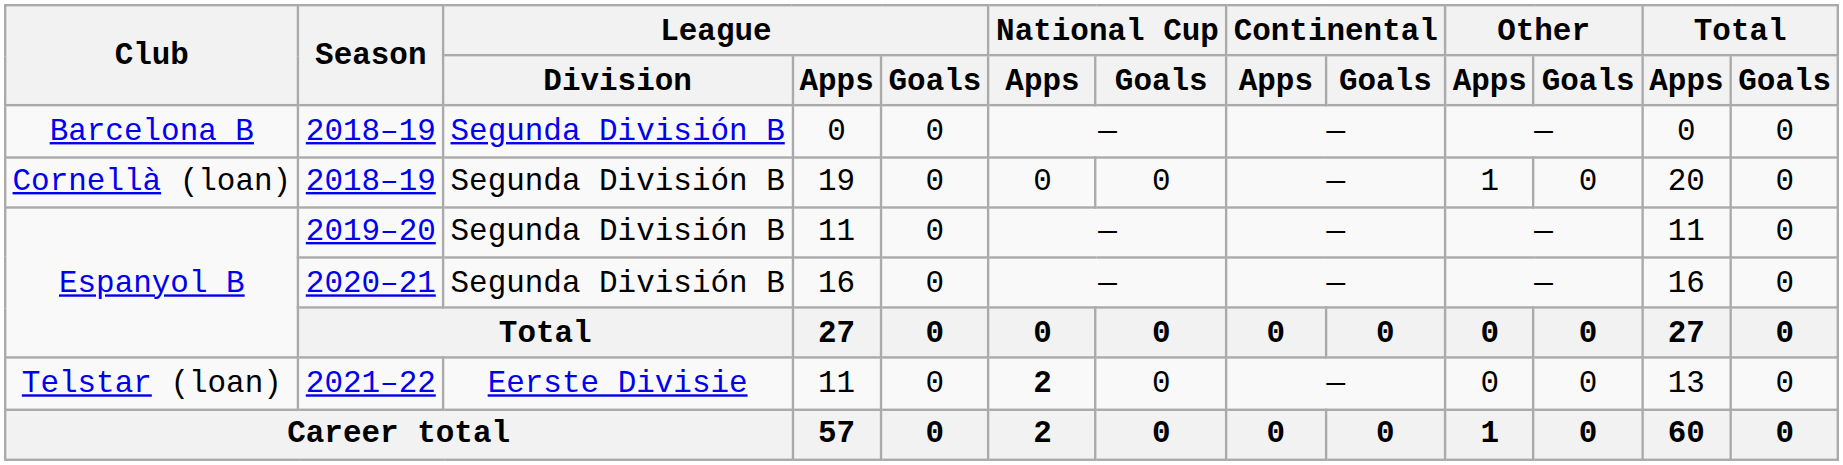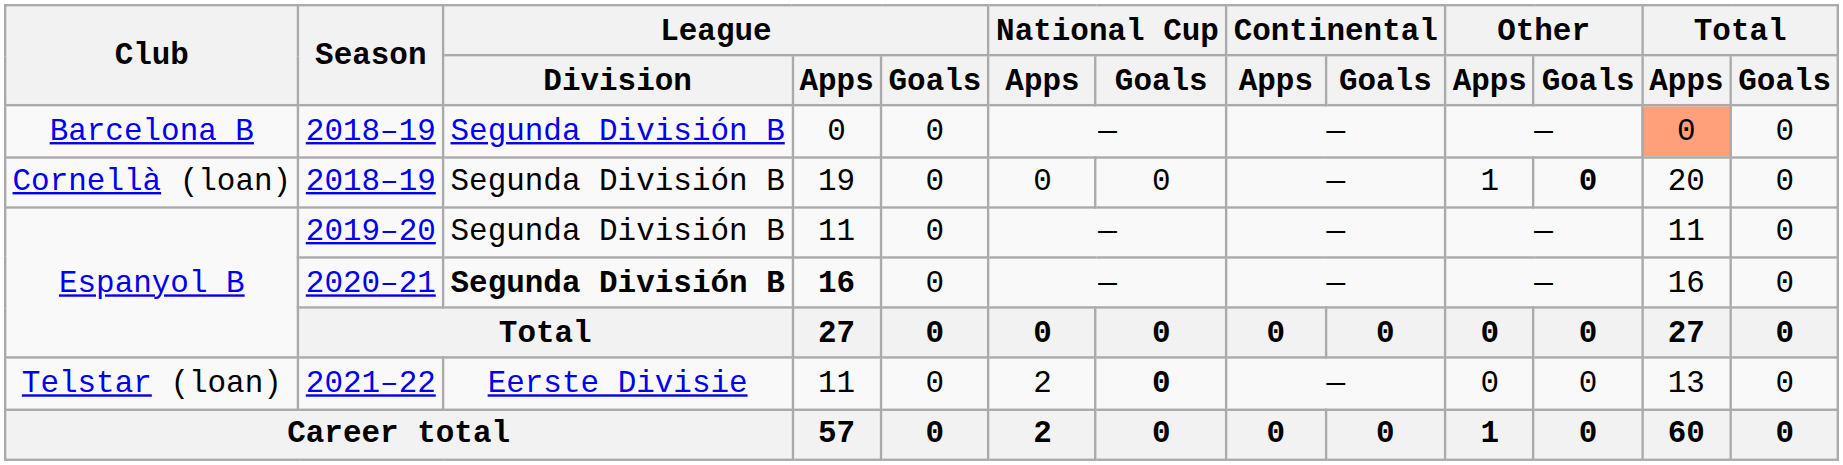(1686, 131) no background -> (1686, 131) lightsalmon background
(1588, 182) normal -> (1588, 182) bold
(618, 283) normal -> (618, 283) bold
(837, 283) normal -> (837, 283) bold
(1042, 383) bold -> (1042, 383) normal
(1161, 383) normal -> (1161, 383) bold
